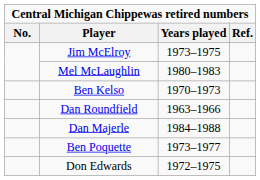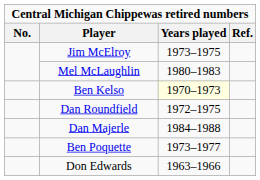(194, 90) no background -> (194, 90) lightyellow background
(194, 109) 1963–1966 -> (194, 109) 1972–1975
(194, 166) 1972–1975 -> (194, 166) 1963–1966
